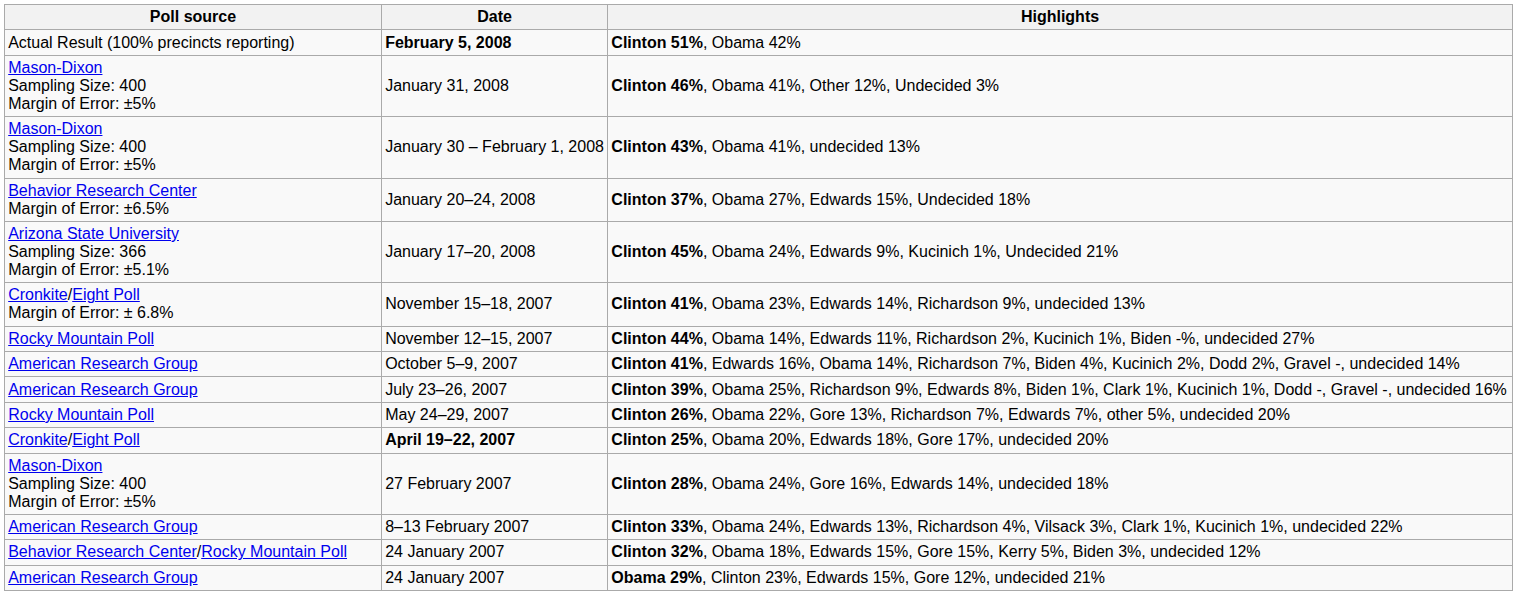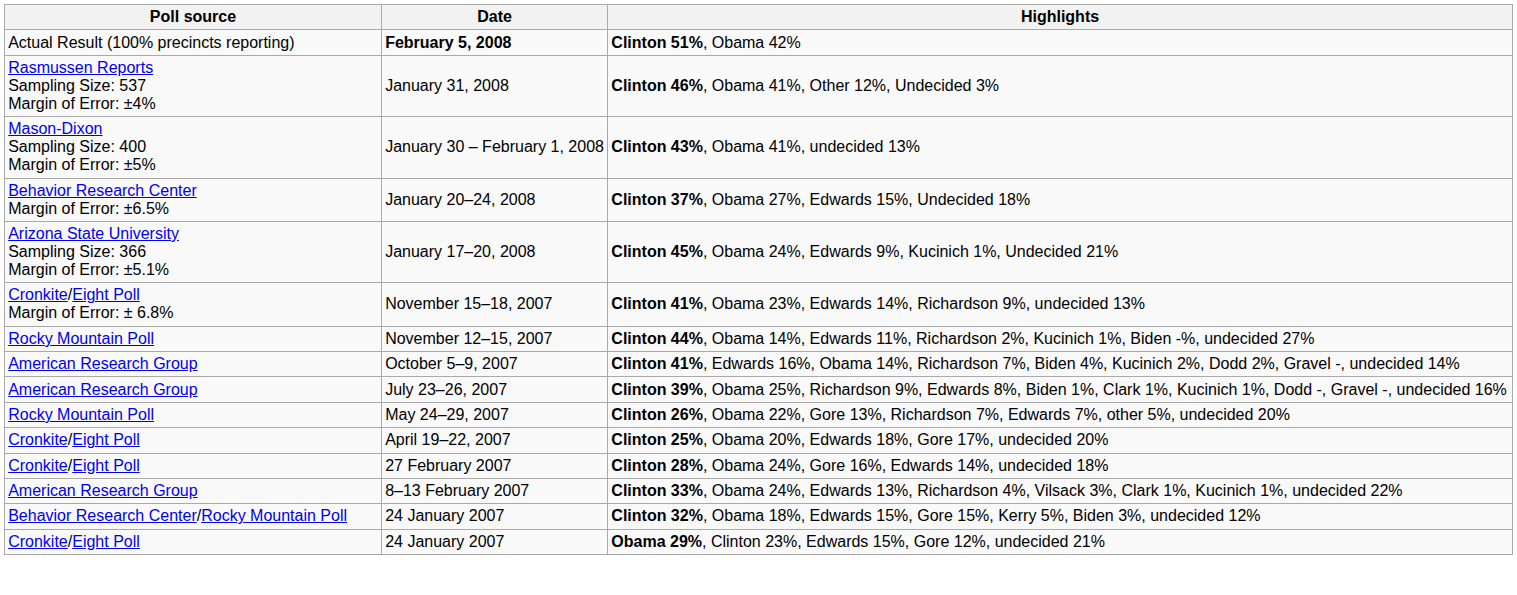(82, 85) Mason-Dixon Sampling Size: 400 Margin of Error: ±5% -> (82, 85) Rasmussen Reports Sampling Size: 537 Margin of Error: ±4%
(450, 440) bold -> (448, 440) normal
(82, 483) Mason-Dixon Sampling Size: 400 Margin of Error: ±5% -> (74, 465) Cronkite/Eight Poll
(103, 577) American Research Group -> (74, 541) Cronkite/Eight Poll
